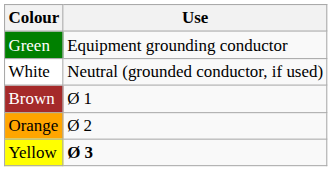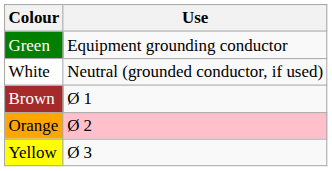(80, 125) no background -> (80, 125) pink background
(80, 152) bold -> (80, 152) normal
